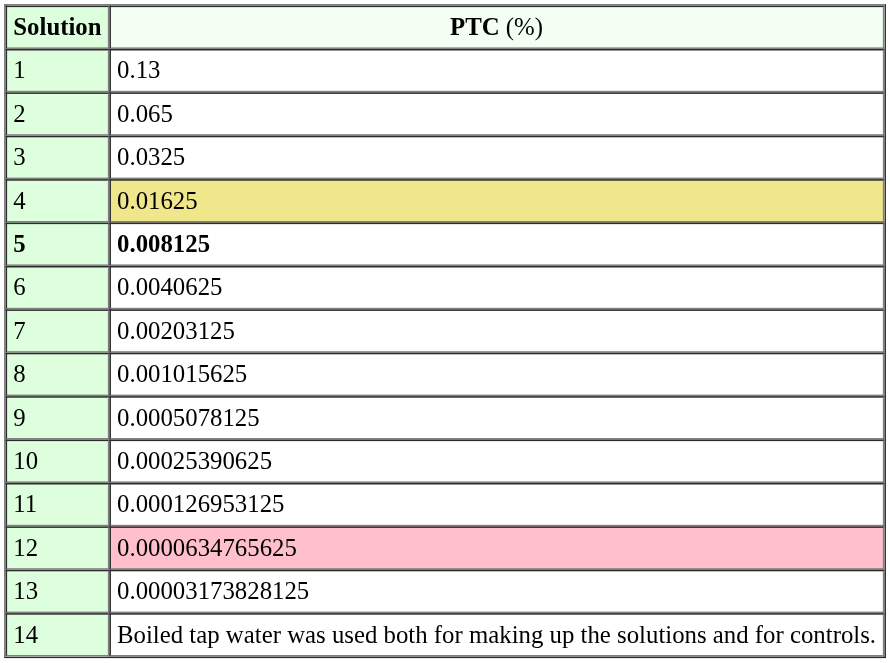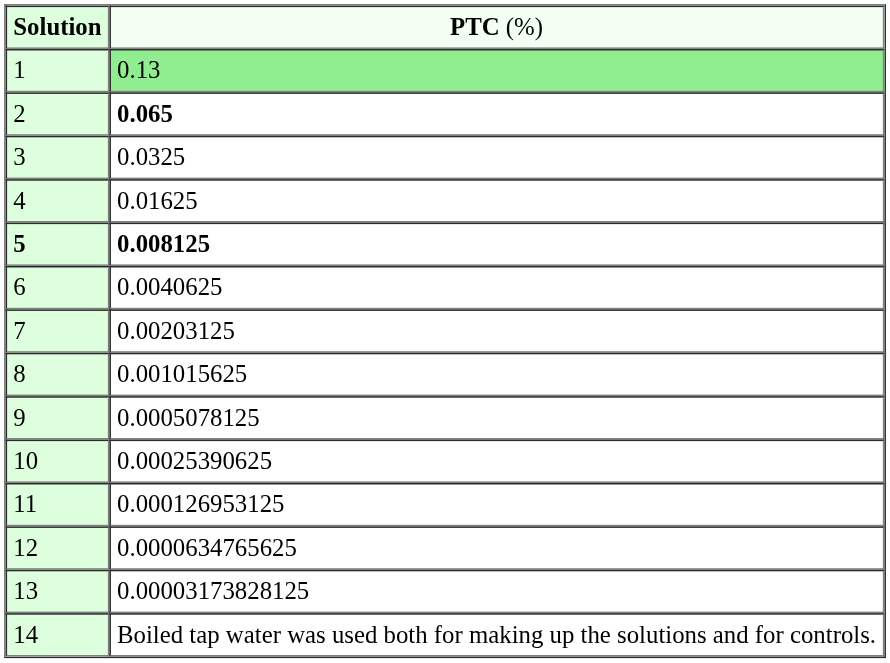(139, 70) no background -> (139, 70) lightgreen background
(145, 113) normal -> (145, 113) bold
(157, 200) khaki background -> (157, 200) no background
(207, 547) pink background -> (207, 547) no background
